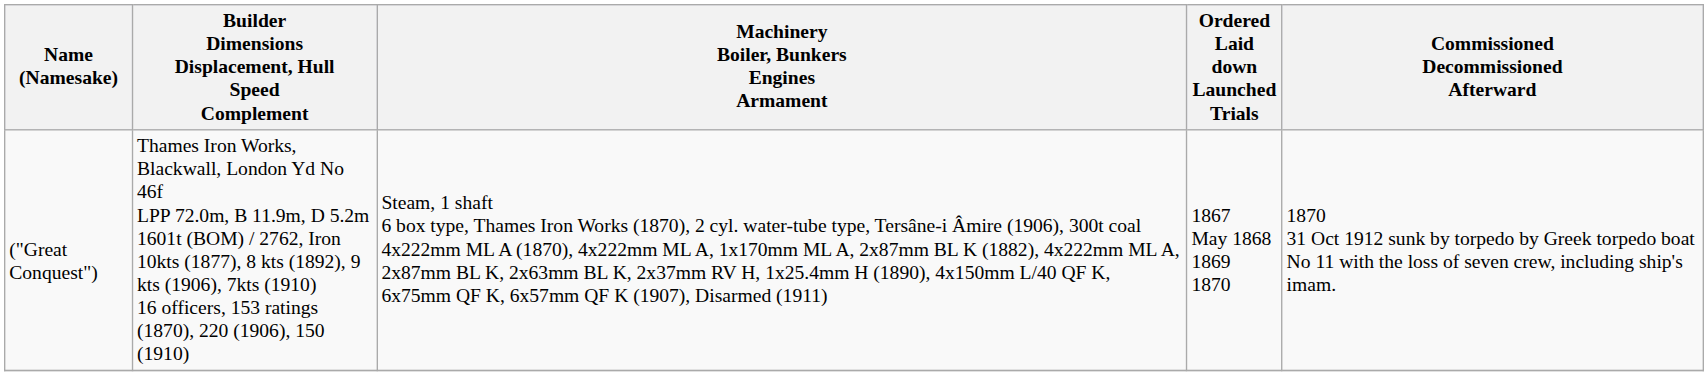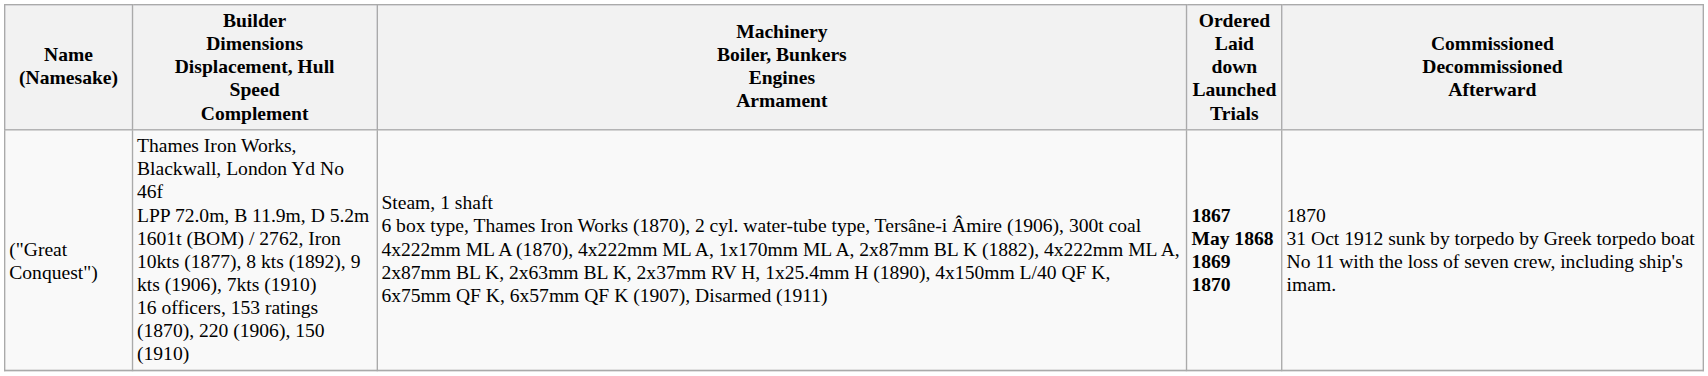(1231, 249) normal -> (1232, 249) bold
